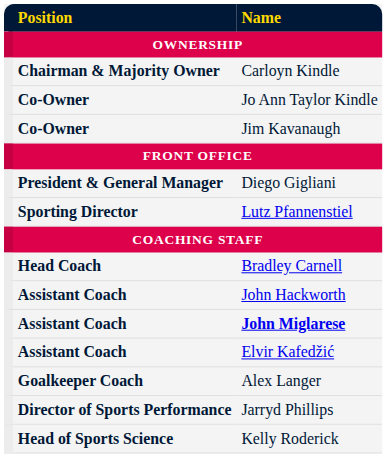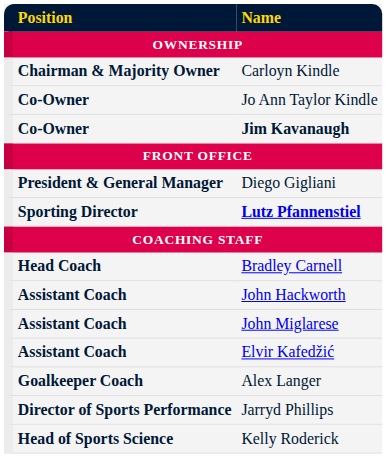(291, 128) normal -> (295, 128) bold
(297, 211) normal -> (301, 211) bold
(293, 323) bold -> (290, 323) normal
